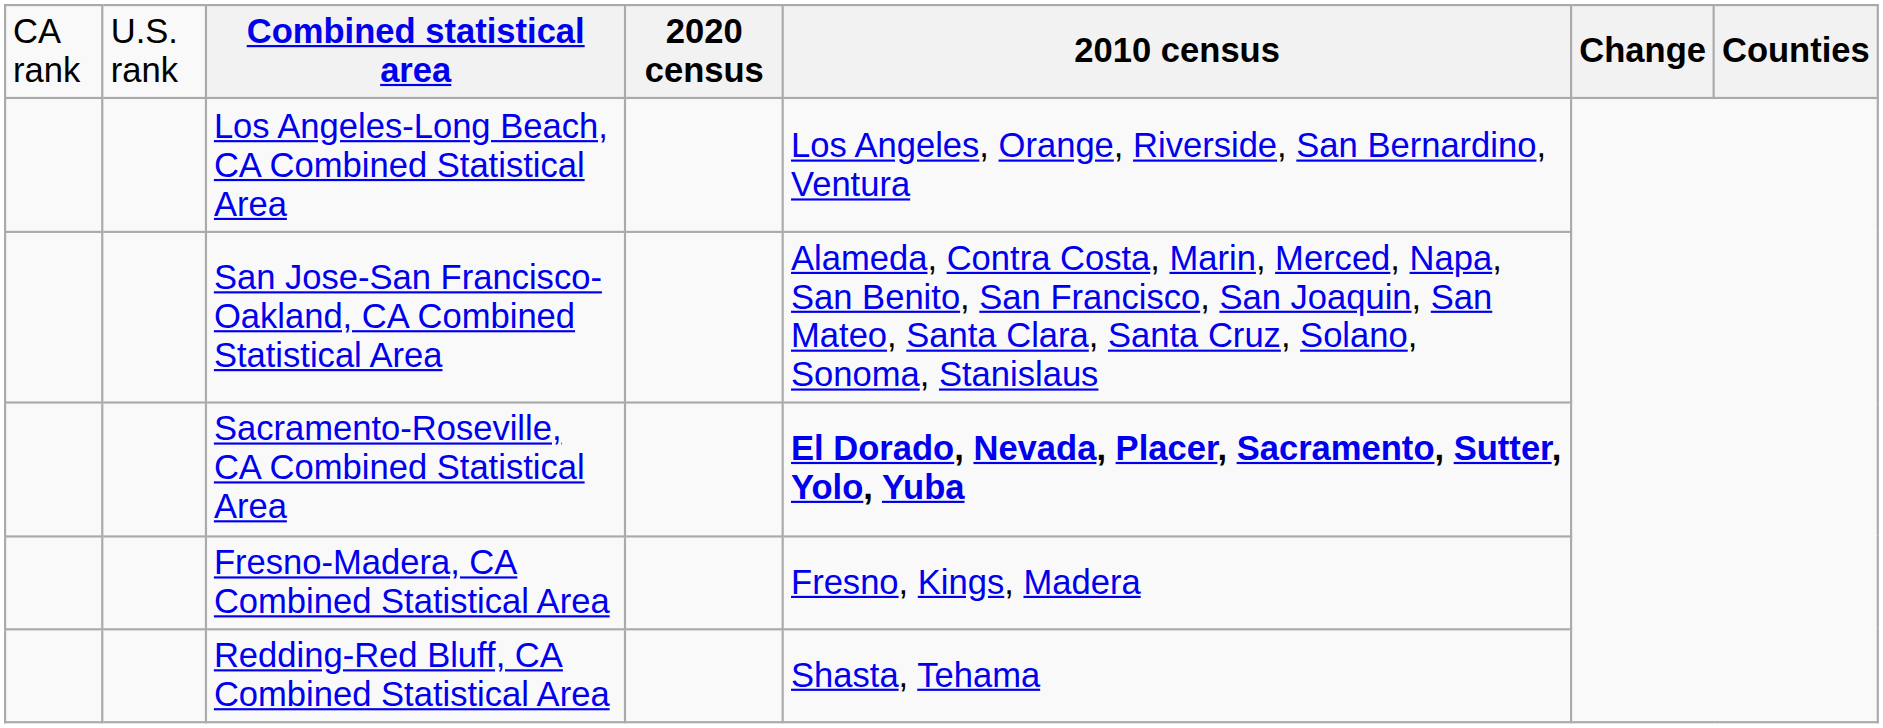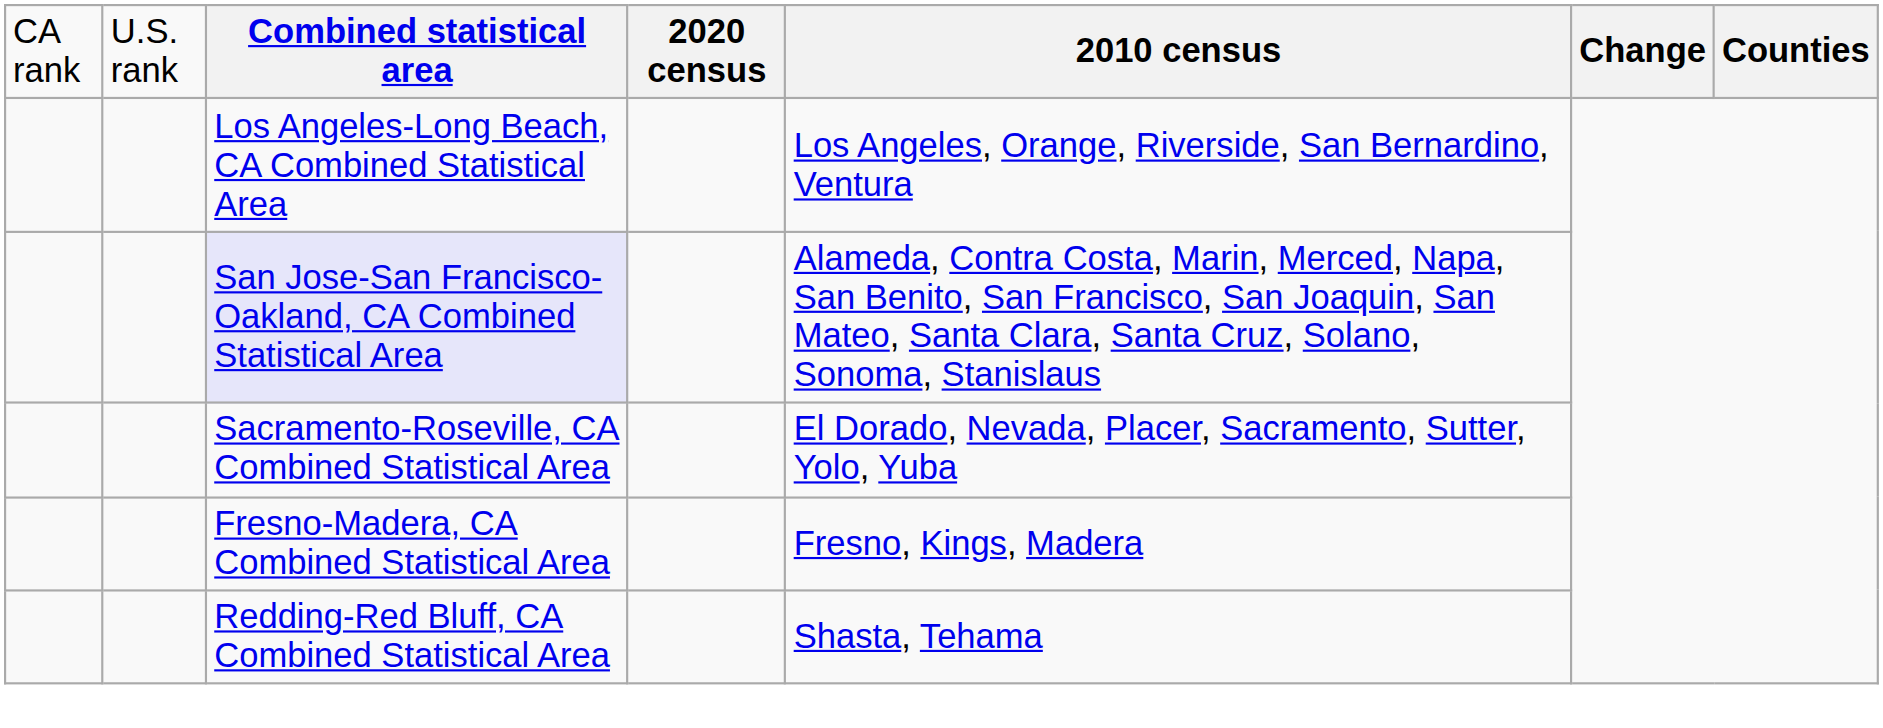(408, 316) no background -> (408, 316) lavender background
(1176, 468) bold -> (1160, 449) normal
